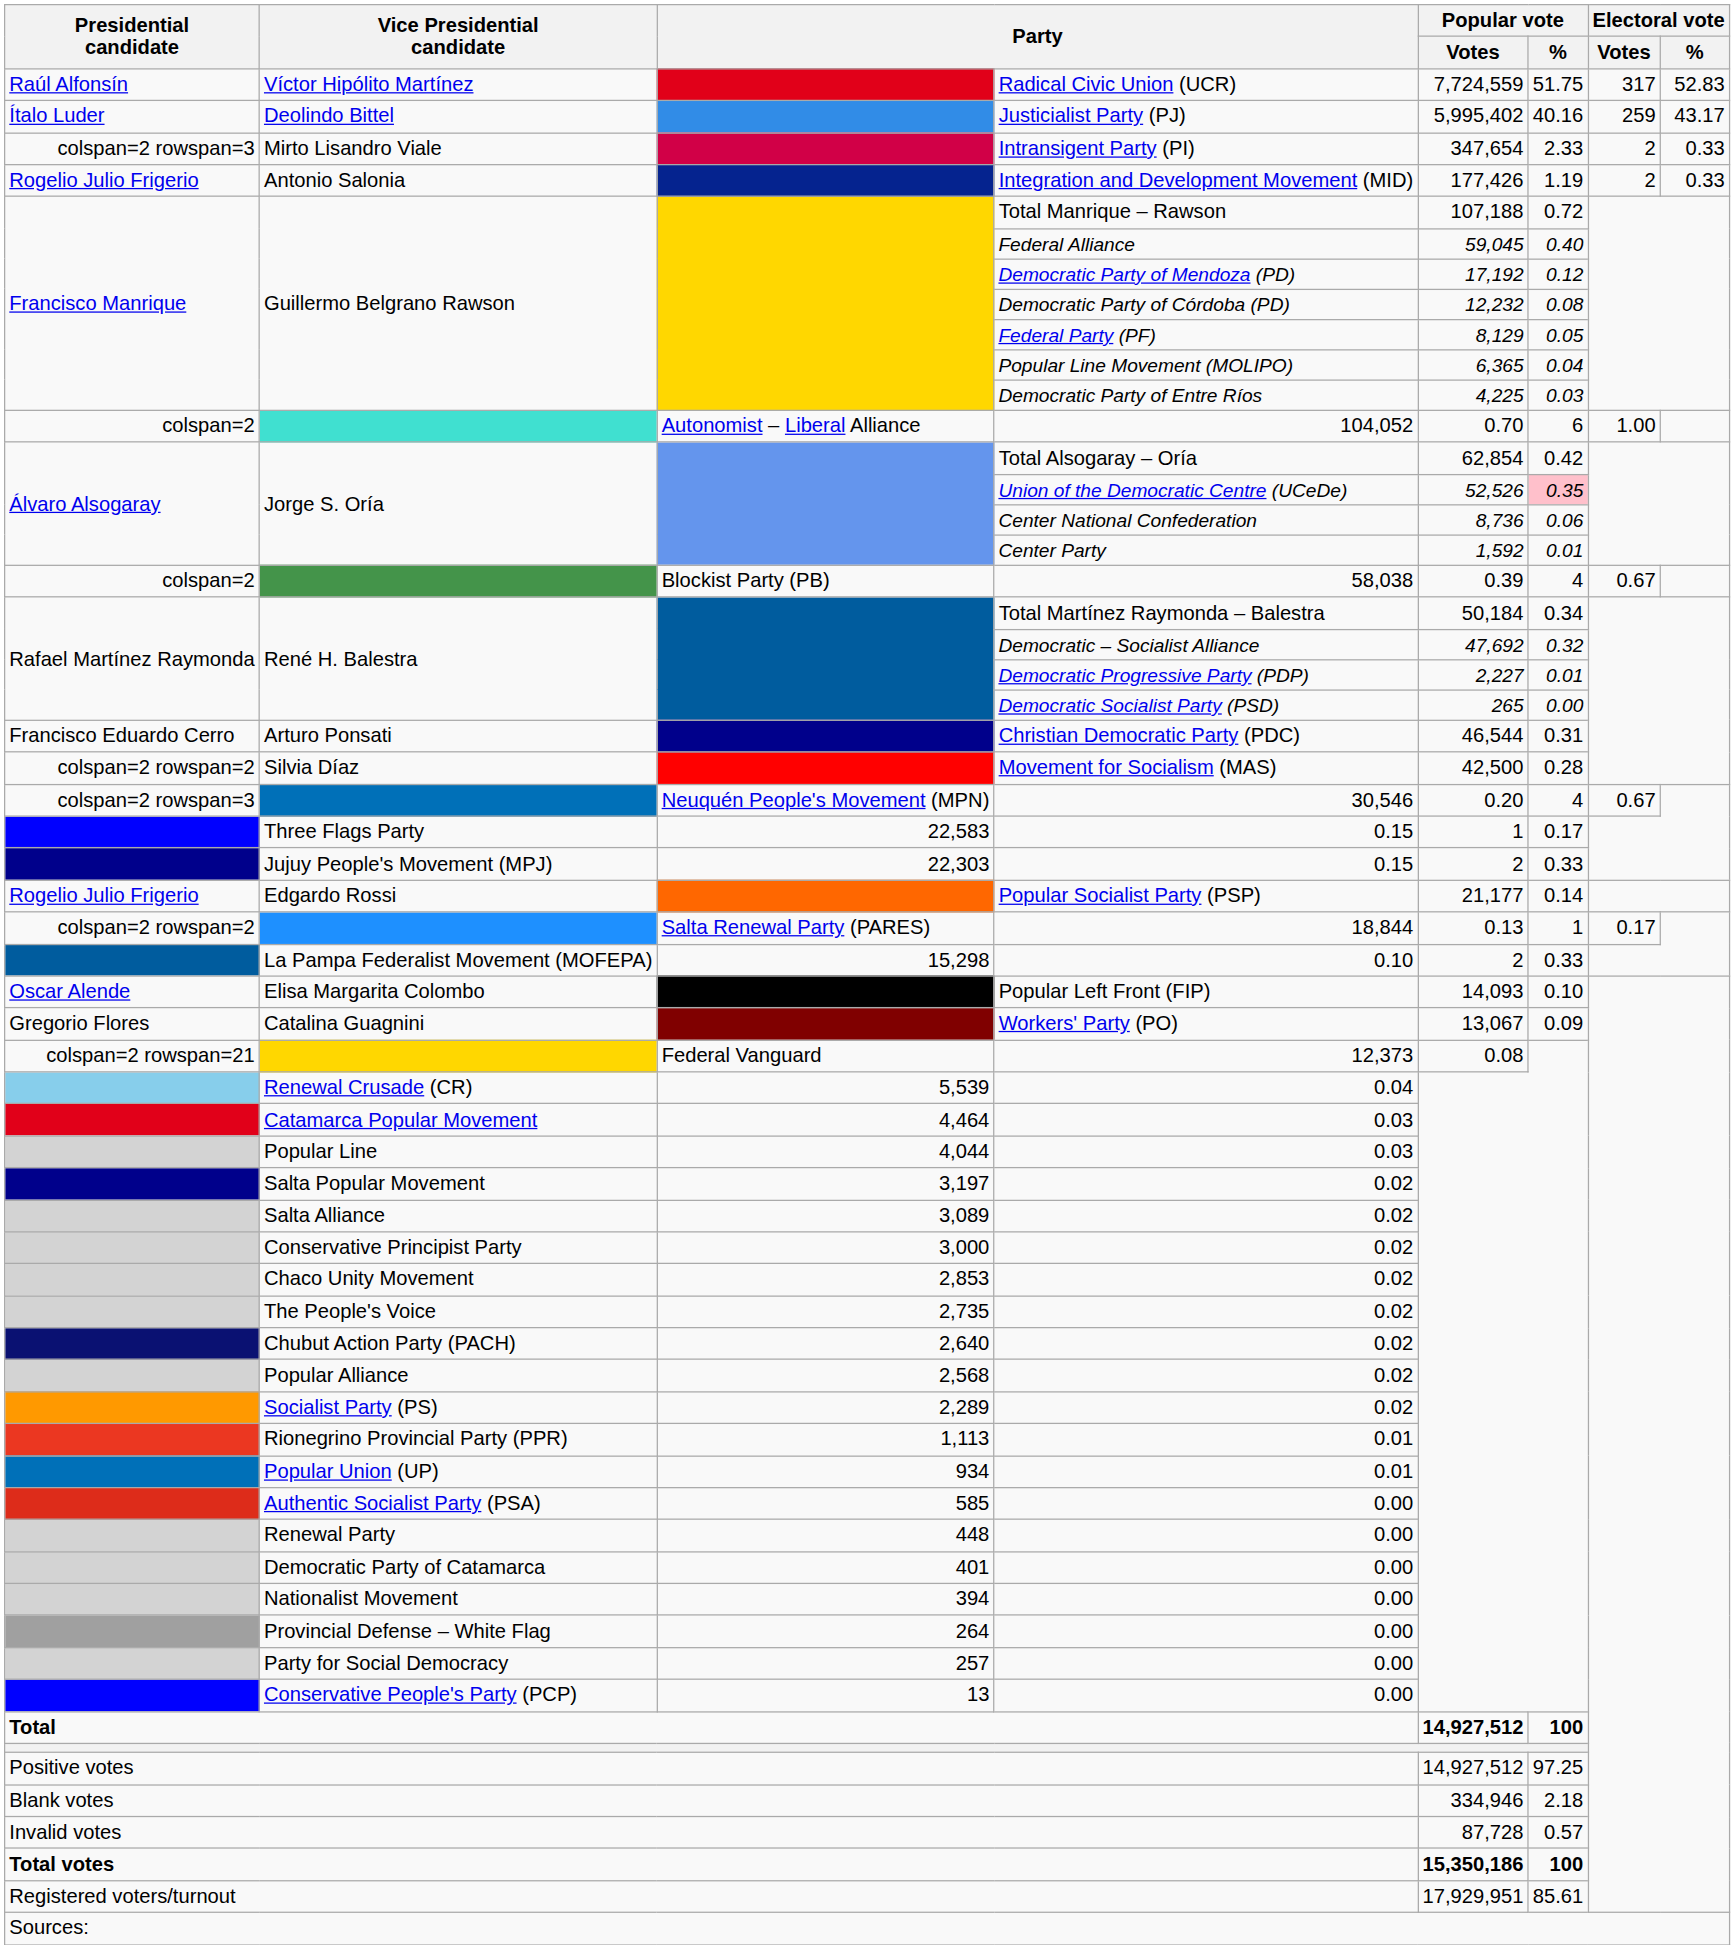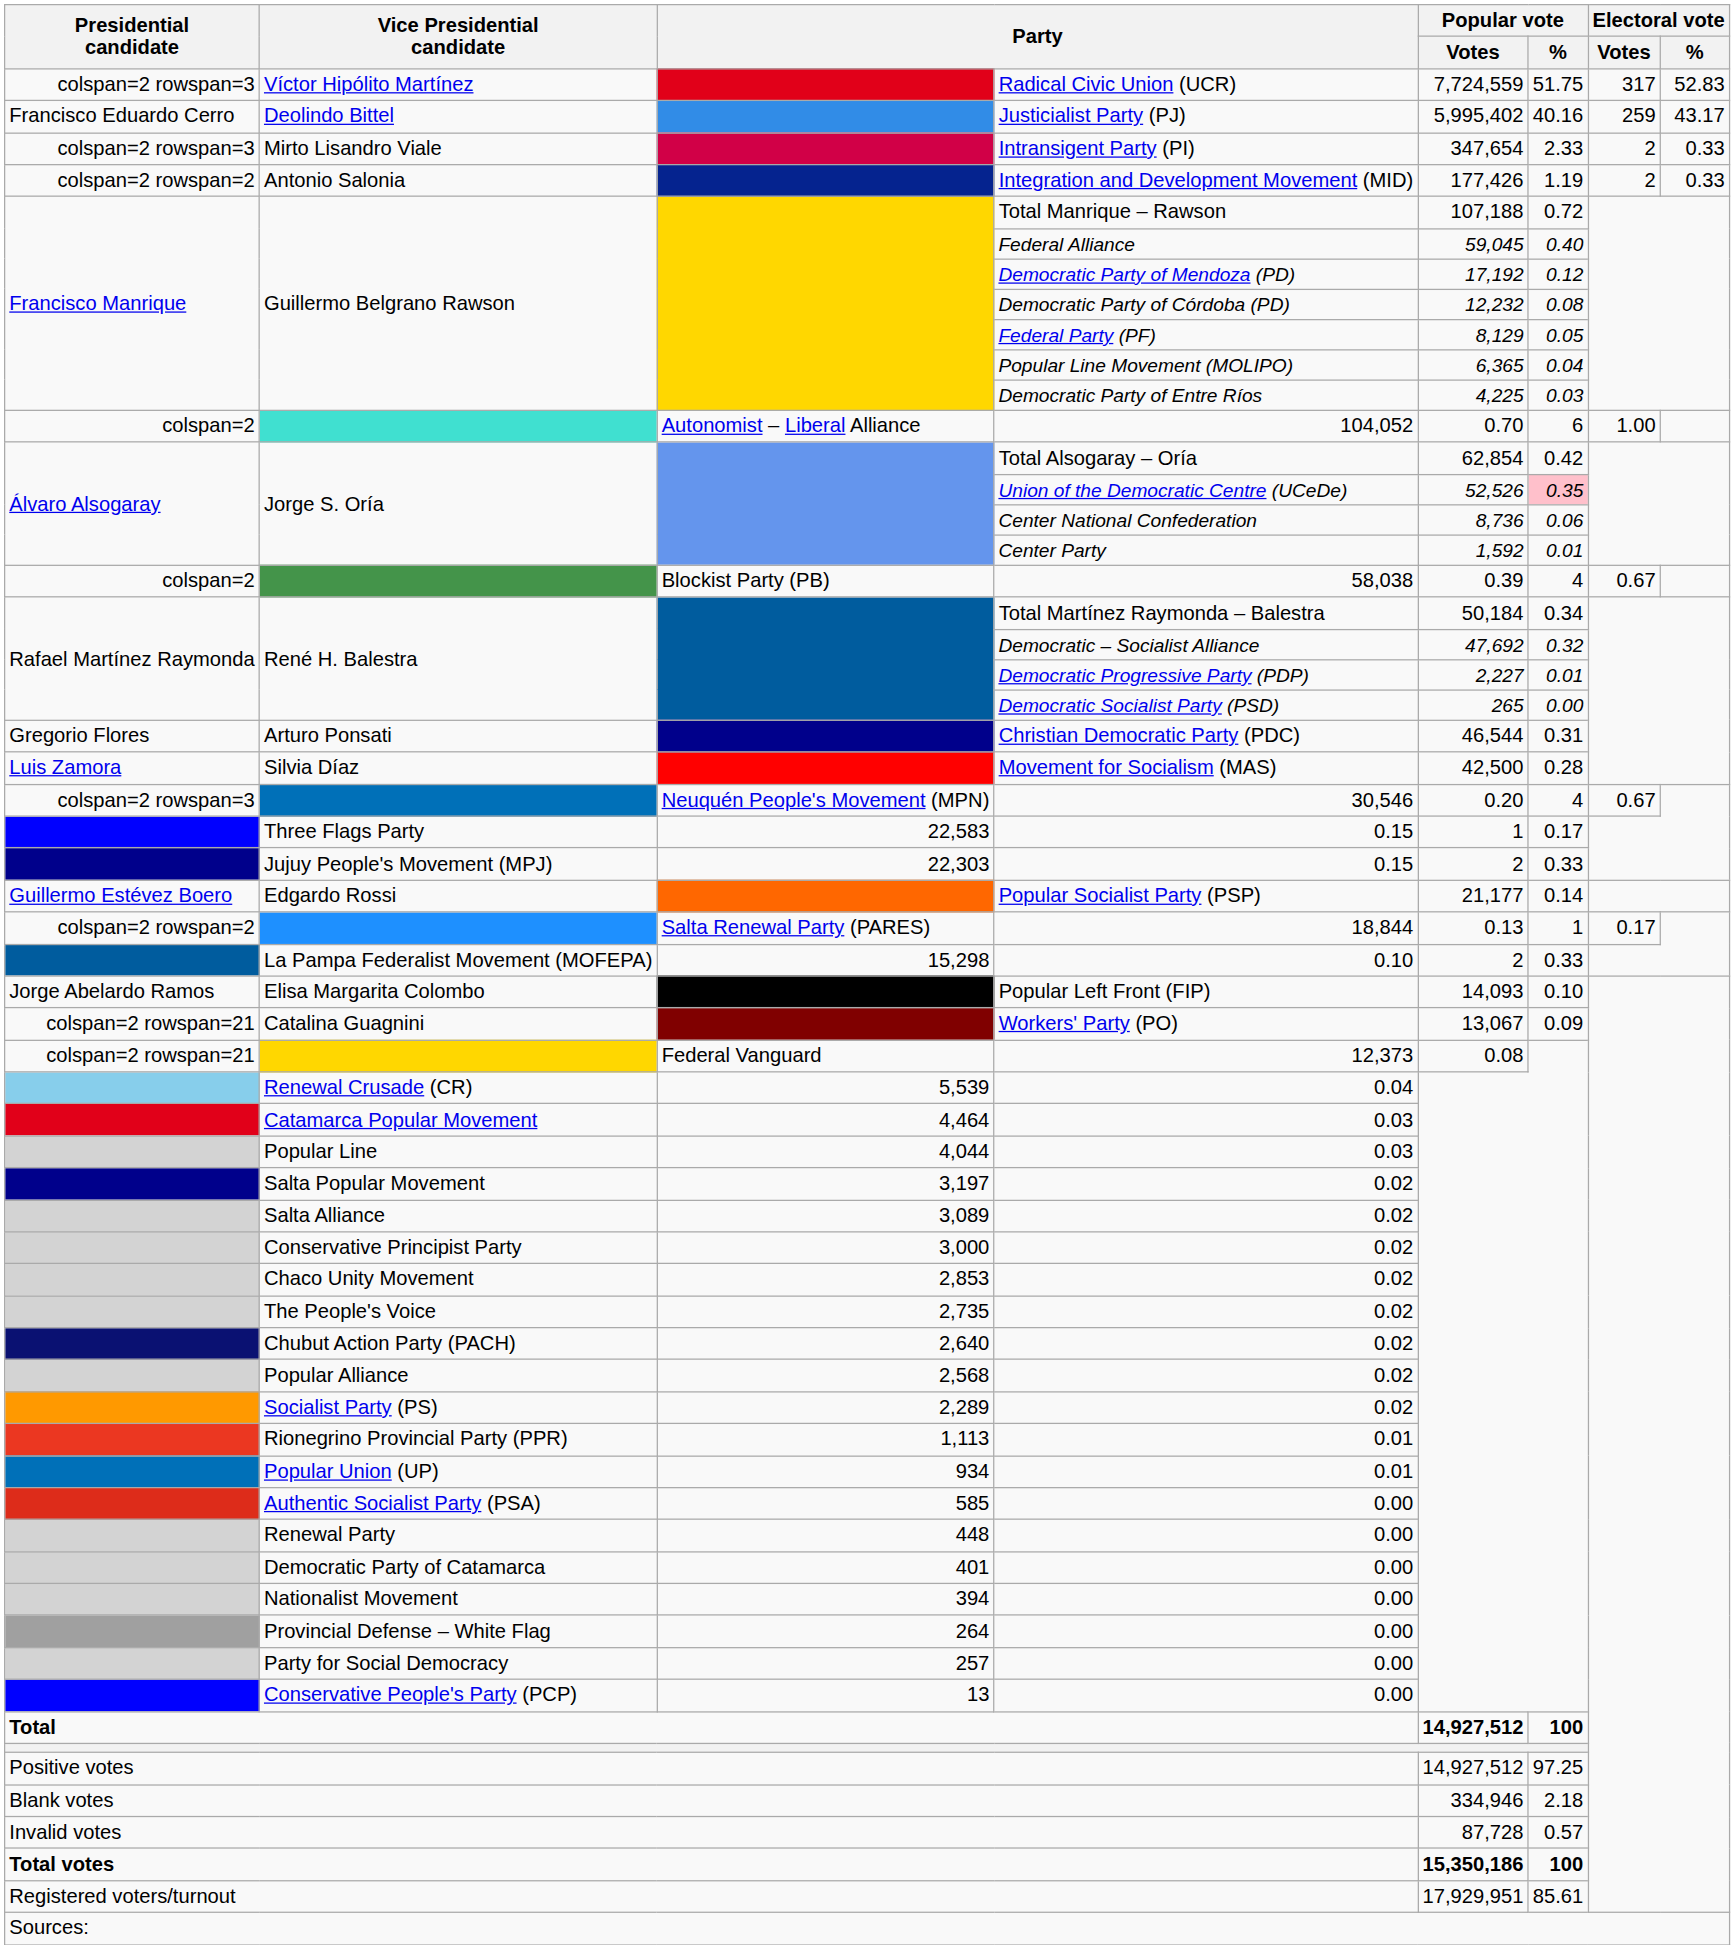(69, 84) Raúl Alfonsín -> (156, 84) colspan=2 rowspan=3
(57, 116) Ítalo Luder -> (122, 116) Francisco Eduardo Cerro
(104, 180) Rogelio Julio Frigerio -> (156, 180) colspan=2 rowspan=2
(122, 736) Francisco Eduardo Cerro -> (79, 736) Gregorio Flores
(156, 767) colspan=2 rowspan=2 -> (65, 767) Luis Zamora
(104, 895) Rogelio Julio Frigerio -> (121, 895) Guillermo Estévez Boero
(70, 991) Oscar Alende -> (112, 991) Jorge Abelardo Ramos
(79, 1023) Gregorio Flores -> (150, 1023) colspan=2 rowspan=21
